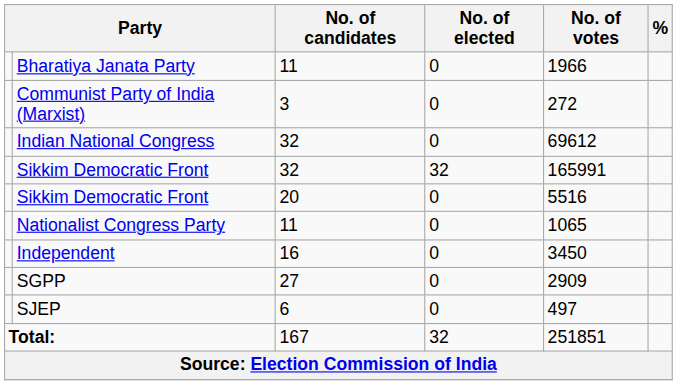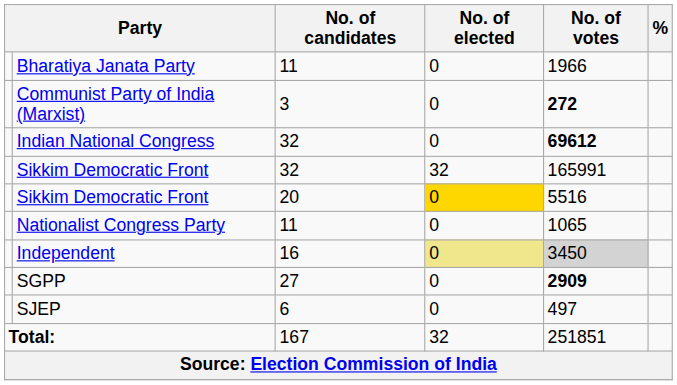(562, 103) normal -> (562, 103) bold
(572, 141) normal -> (572, 141) bold
(434, 197) no background -> (434, 197) gold background
(434, 253) no background -> (434, 253) khaki background
(567, 253) no background -> (567, 253) lightgrey background
(567, 281) normal -> (567, 281) bold
